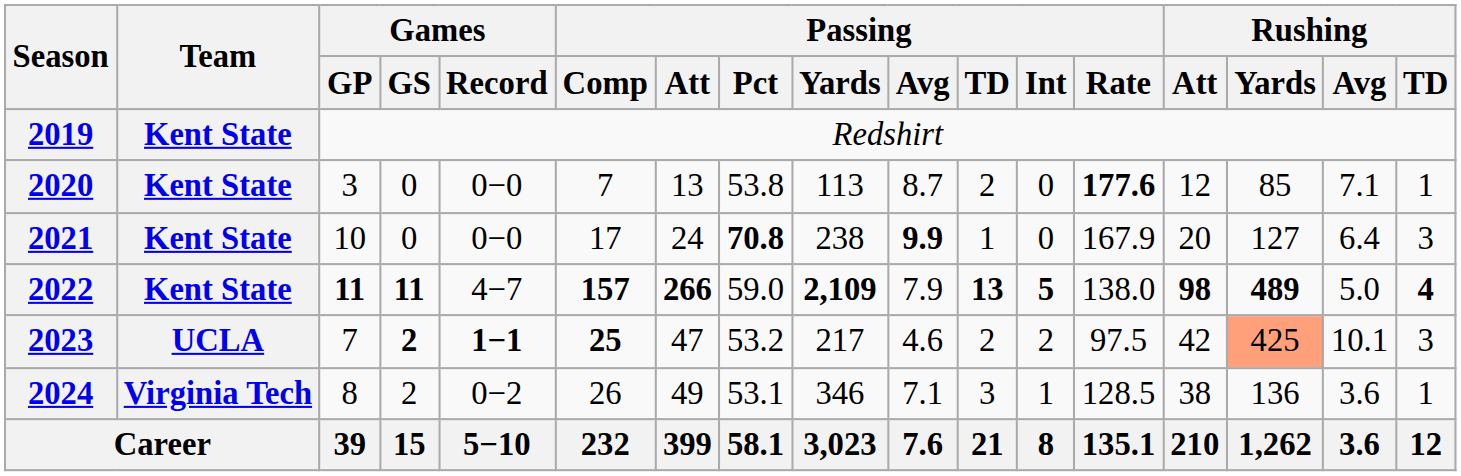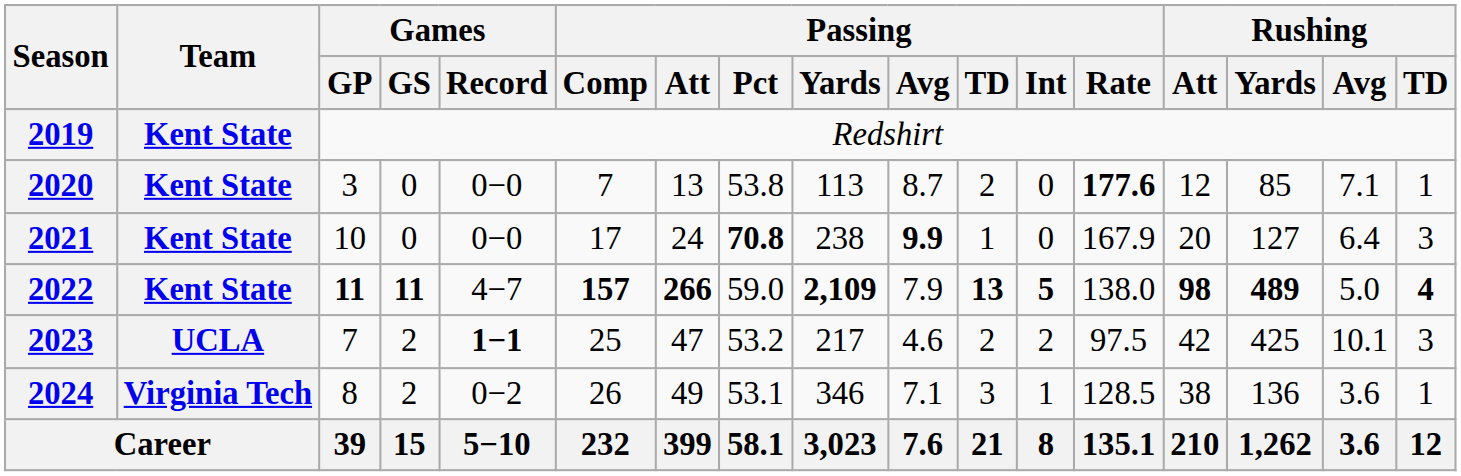(409, 340) bold -> (409, 340) normal
(605, 340) bold -> (605, 340) normal
(1275, 340) lightsalmon background -> (1275, 340) no background
